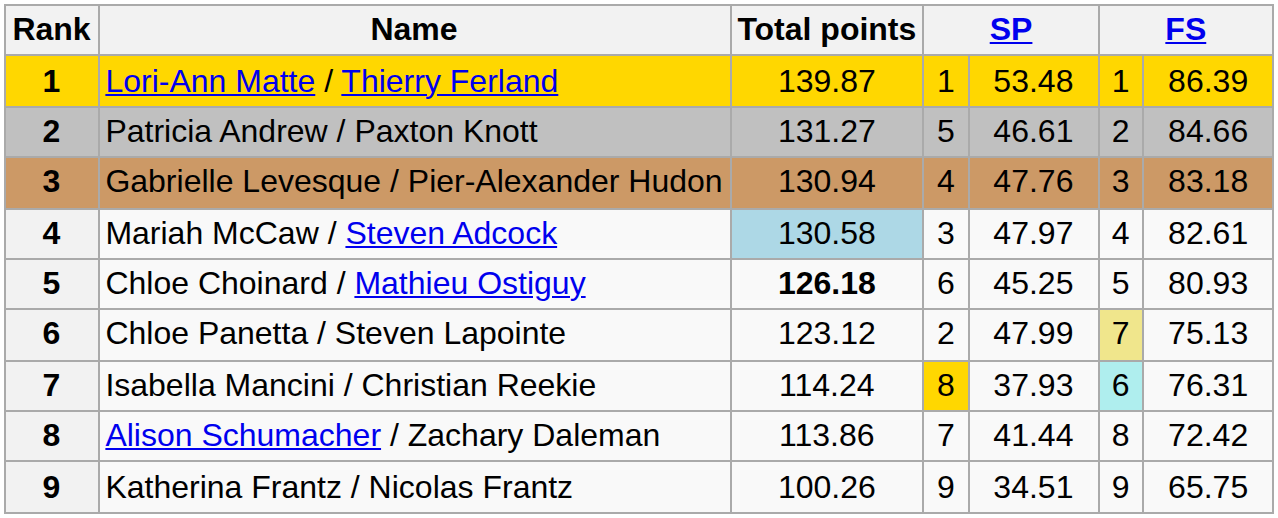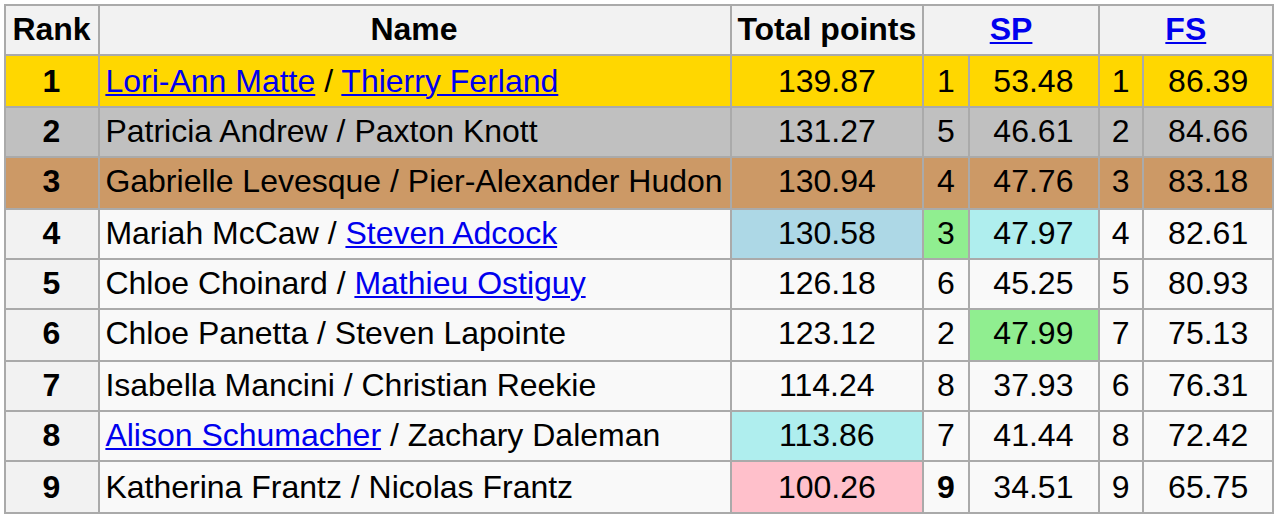(946, 232) no background -> (946, 232) lightgreen background
(1033, 232) no background -> (1033, 232) paleturquoise background
(827, 283) bold -> (827, 283) normal
(1033, 334) no background -> (1033, 334) lightgreen background
(1121, 334) khaki background -> (1121, 334) no background
(946, 385) gold background -> (946, 385) no background
(1121, 385) paleturquoise background -> (1121, 385) no background
(827, 435) no background -> (827, 435) paleturquoise background
(827, 486) no background -> (827, 486) pink background
(946, 486) normal -> (946, 486) bold
